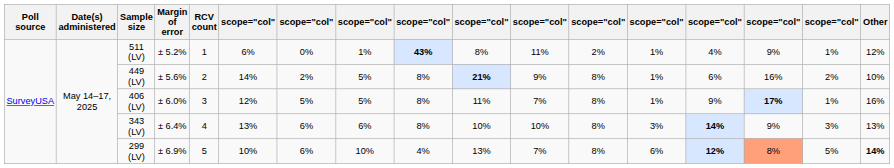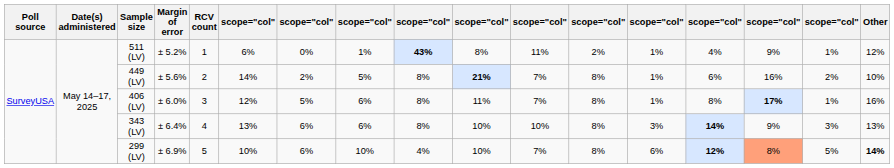(540, 77) 9% -> (540, 77) 7%
(365, 102) 5% -> (365, 102) 6%
(715, 102) 9% -> (715, 102) 8%
(482, 151) 13% -> (482, 151) 10%
